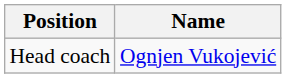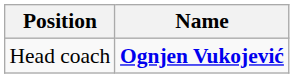(198, 55) normal -> (202, 55) bold
